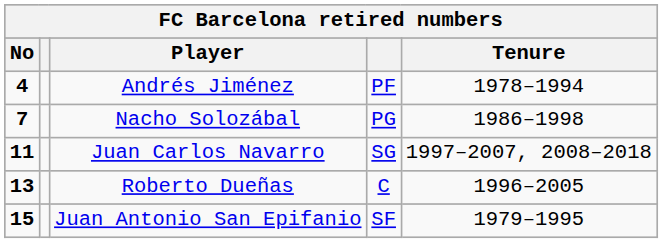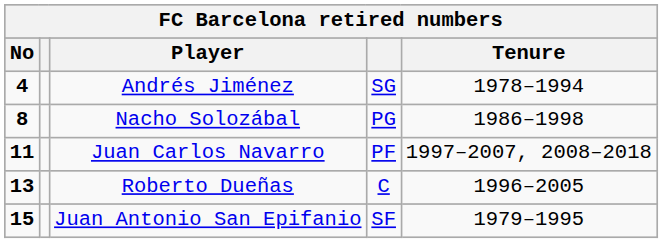(384, 88) PF -> (384, 88) SG
(22, 121) 7 -> (22, 121) 8
(384, 154) SG -> (384, 154) PF
